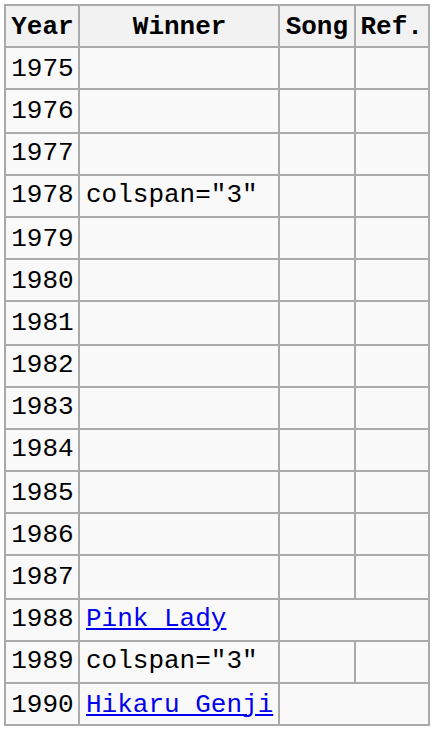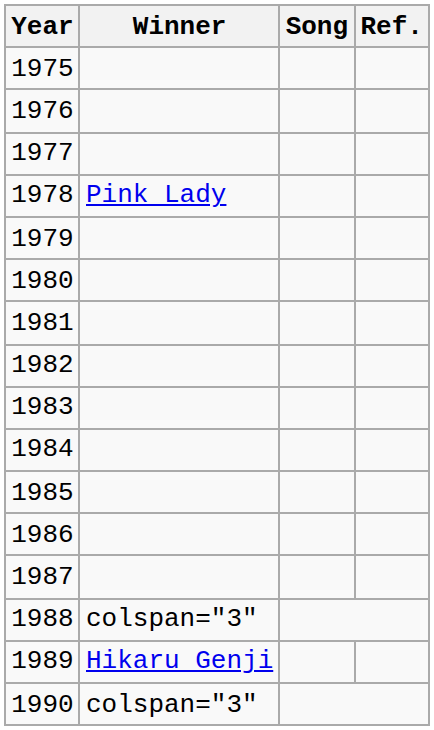(172, 196) colspan="3" -> (156, 196) Pink Lady
(156, 619) Pink Lady -> (172, 619) colspan="3"
(172, 662) colspan="3" -> (180, 662) Hikaru Genji
(180, 704) Hikaru Genji -> (172, 704) colspan="3"
